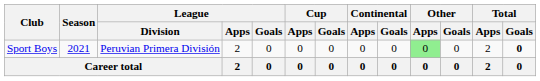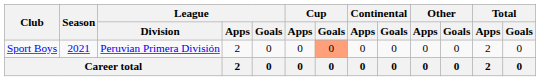(331, 48) no background -> (331, 48) lightsalmon background
(425, 48) lightgreen background -> (425, 48) no background
(519, 48) bold -> (519, 48) normal
